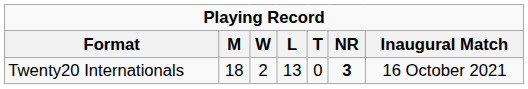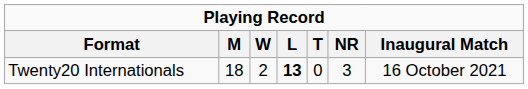(292, 70) normal -> (292, 70) bold
(347, 70) bold -> (347, 70) normal
